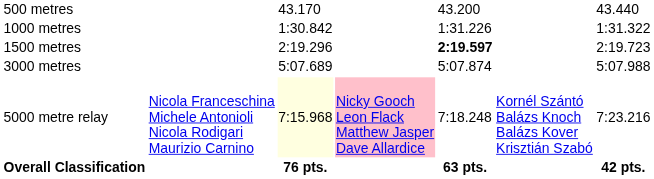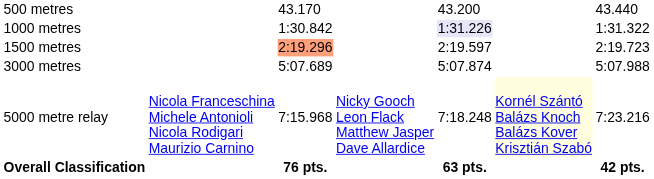(465, 28) no background -> (465, 28) lavender background
(305, 47) no background -> (305, 47) lightsalmon background
(465, 47) bold -> (465, 47) normal
(305, 117) lightyellow background -> (305, 117) no background
(385, 125) pink background -> (385, 125) no background
(544, 125) no background -> (544, 125) lightyellow background
